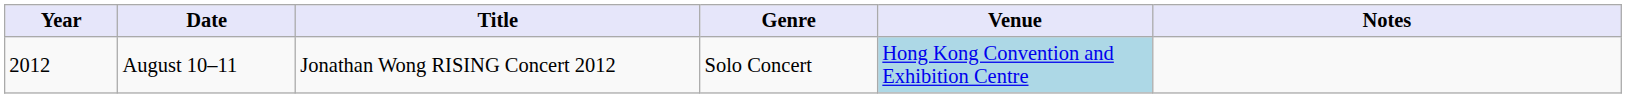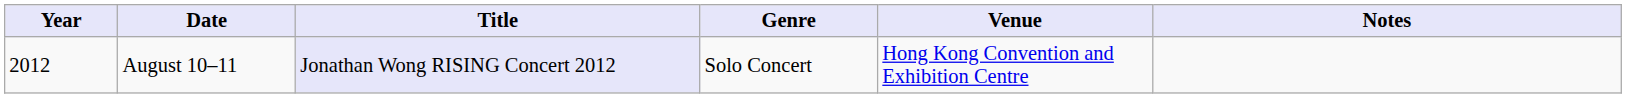(458, 64) no background -> (458, 64) lavender background
(998, 64) lightblue background -> (998, 64) no background
